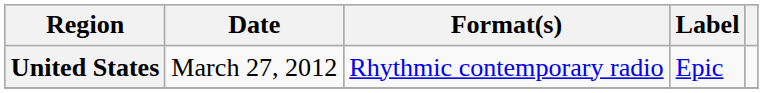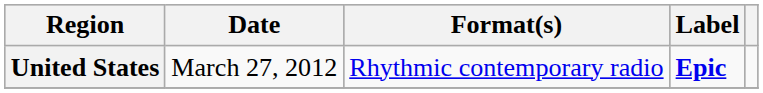(700, 66) normal -> (701, 66) bold
